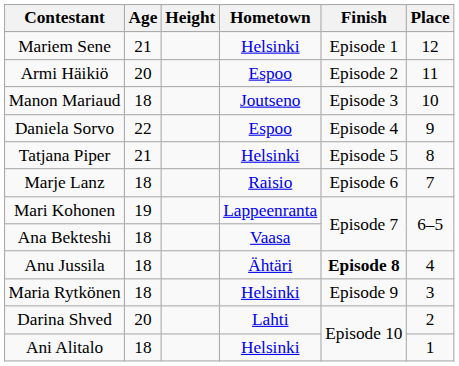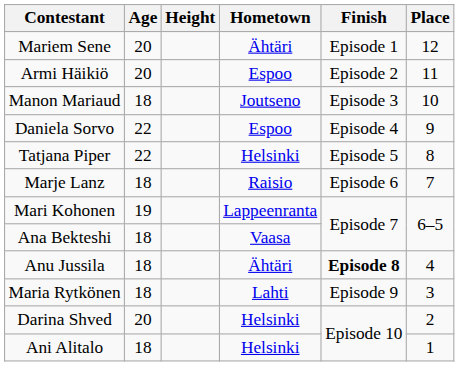(143, 45) 21 -> (143, 45) 20
(270, 45) Helsinki -> (270, 45) Ähtäri
(143, 155) 21 -> (143, 155) 22
(270, 292) Helsinki -> (270, 292) Lahti
(270, 319) Lahti -> (270, 319) Helsinki
